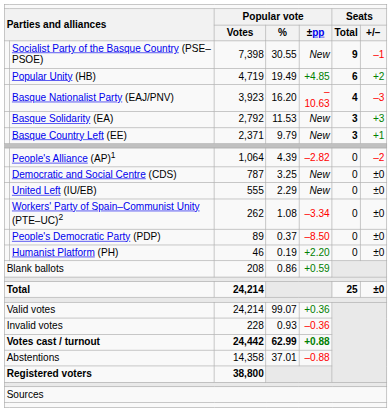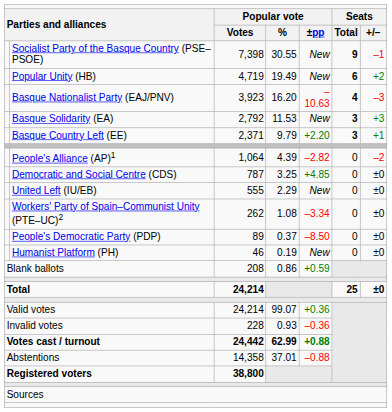(317, 76) +4.85 -> (320, 76) New
(320, 135) New -> (317, 135) +2.20
(320, 175) New -> (317, 175) +4.85
(317, 253) +2.20 -> (320, 253) New
